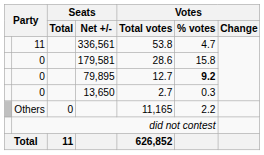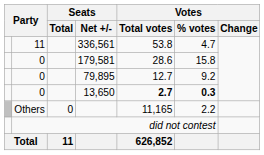(208, 77) bold -> (208, 77) normal
(165, 93) normal -> (165, 93) bold
(208, 93) normal -> (208, 93) bold
